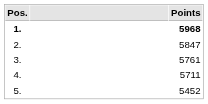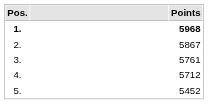(190, 44) 5847 -> (190, 44) 5867
(190, 75) 5711 -> (190, 75) 5712
